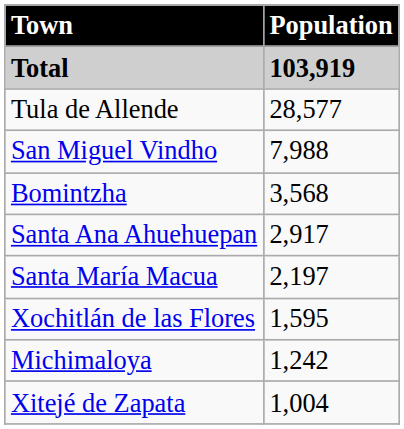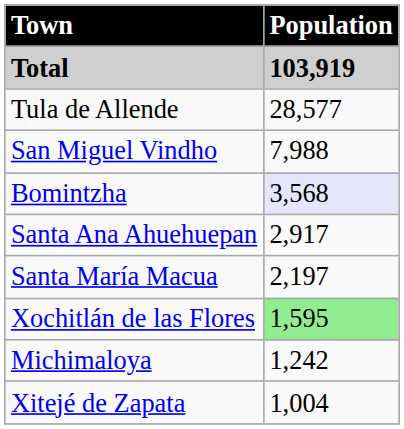(299, 192) no background -> (299, 192) lavender background
(299, 318) no background -> (299, 318) lightgreen background
